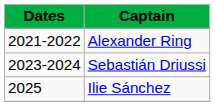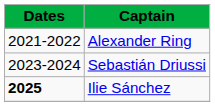(25, 88) normal -> (25, 88) bold
